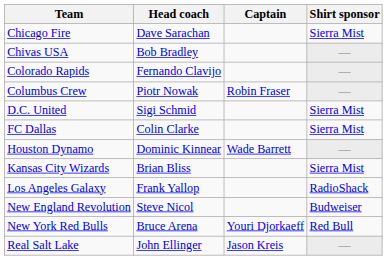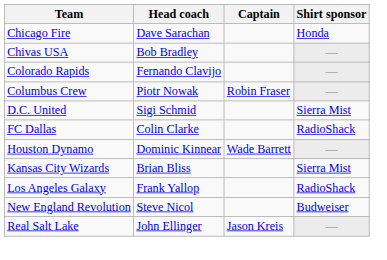(337, 33) Sierra Mist -> (313, 33) Honda
(337, 129) Sierra Mist -> (326, 129) RadioShack
- row: (58, 226)
